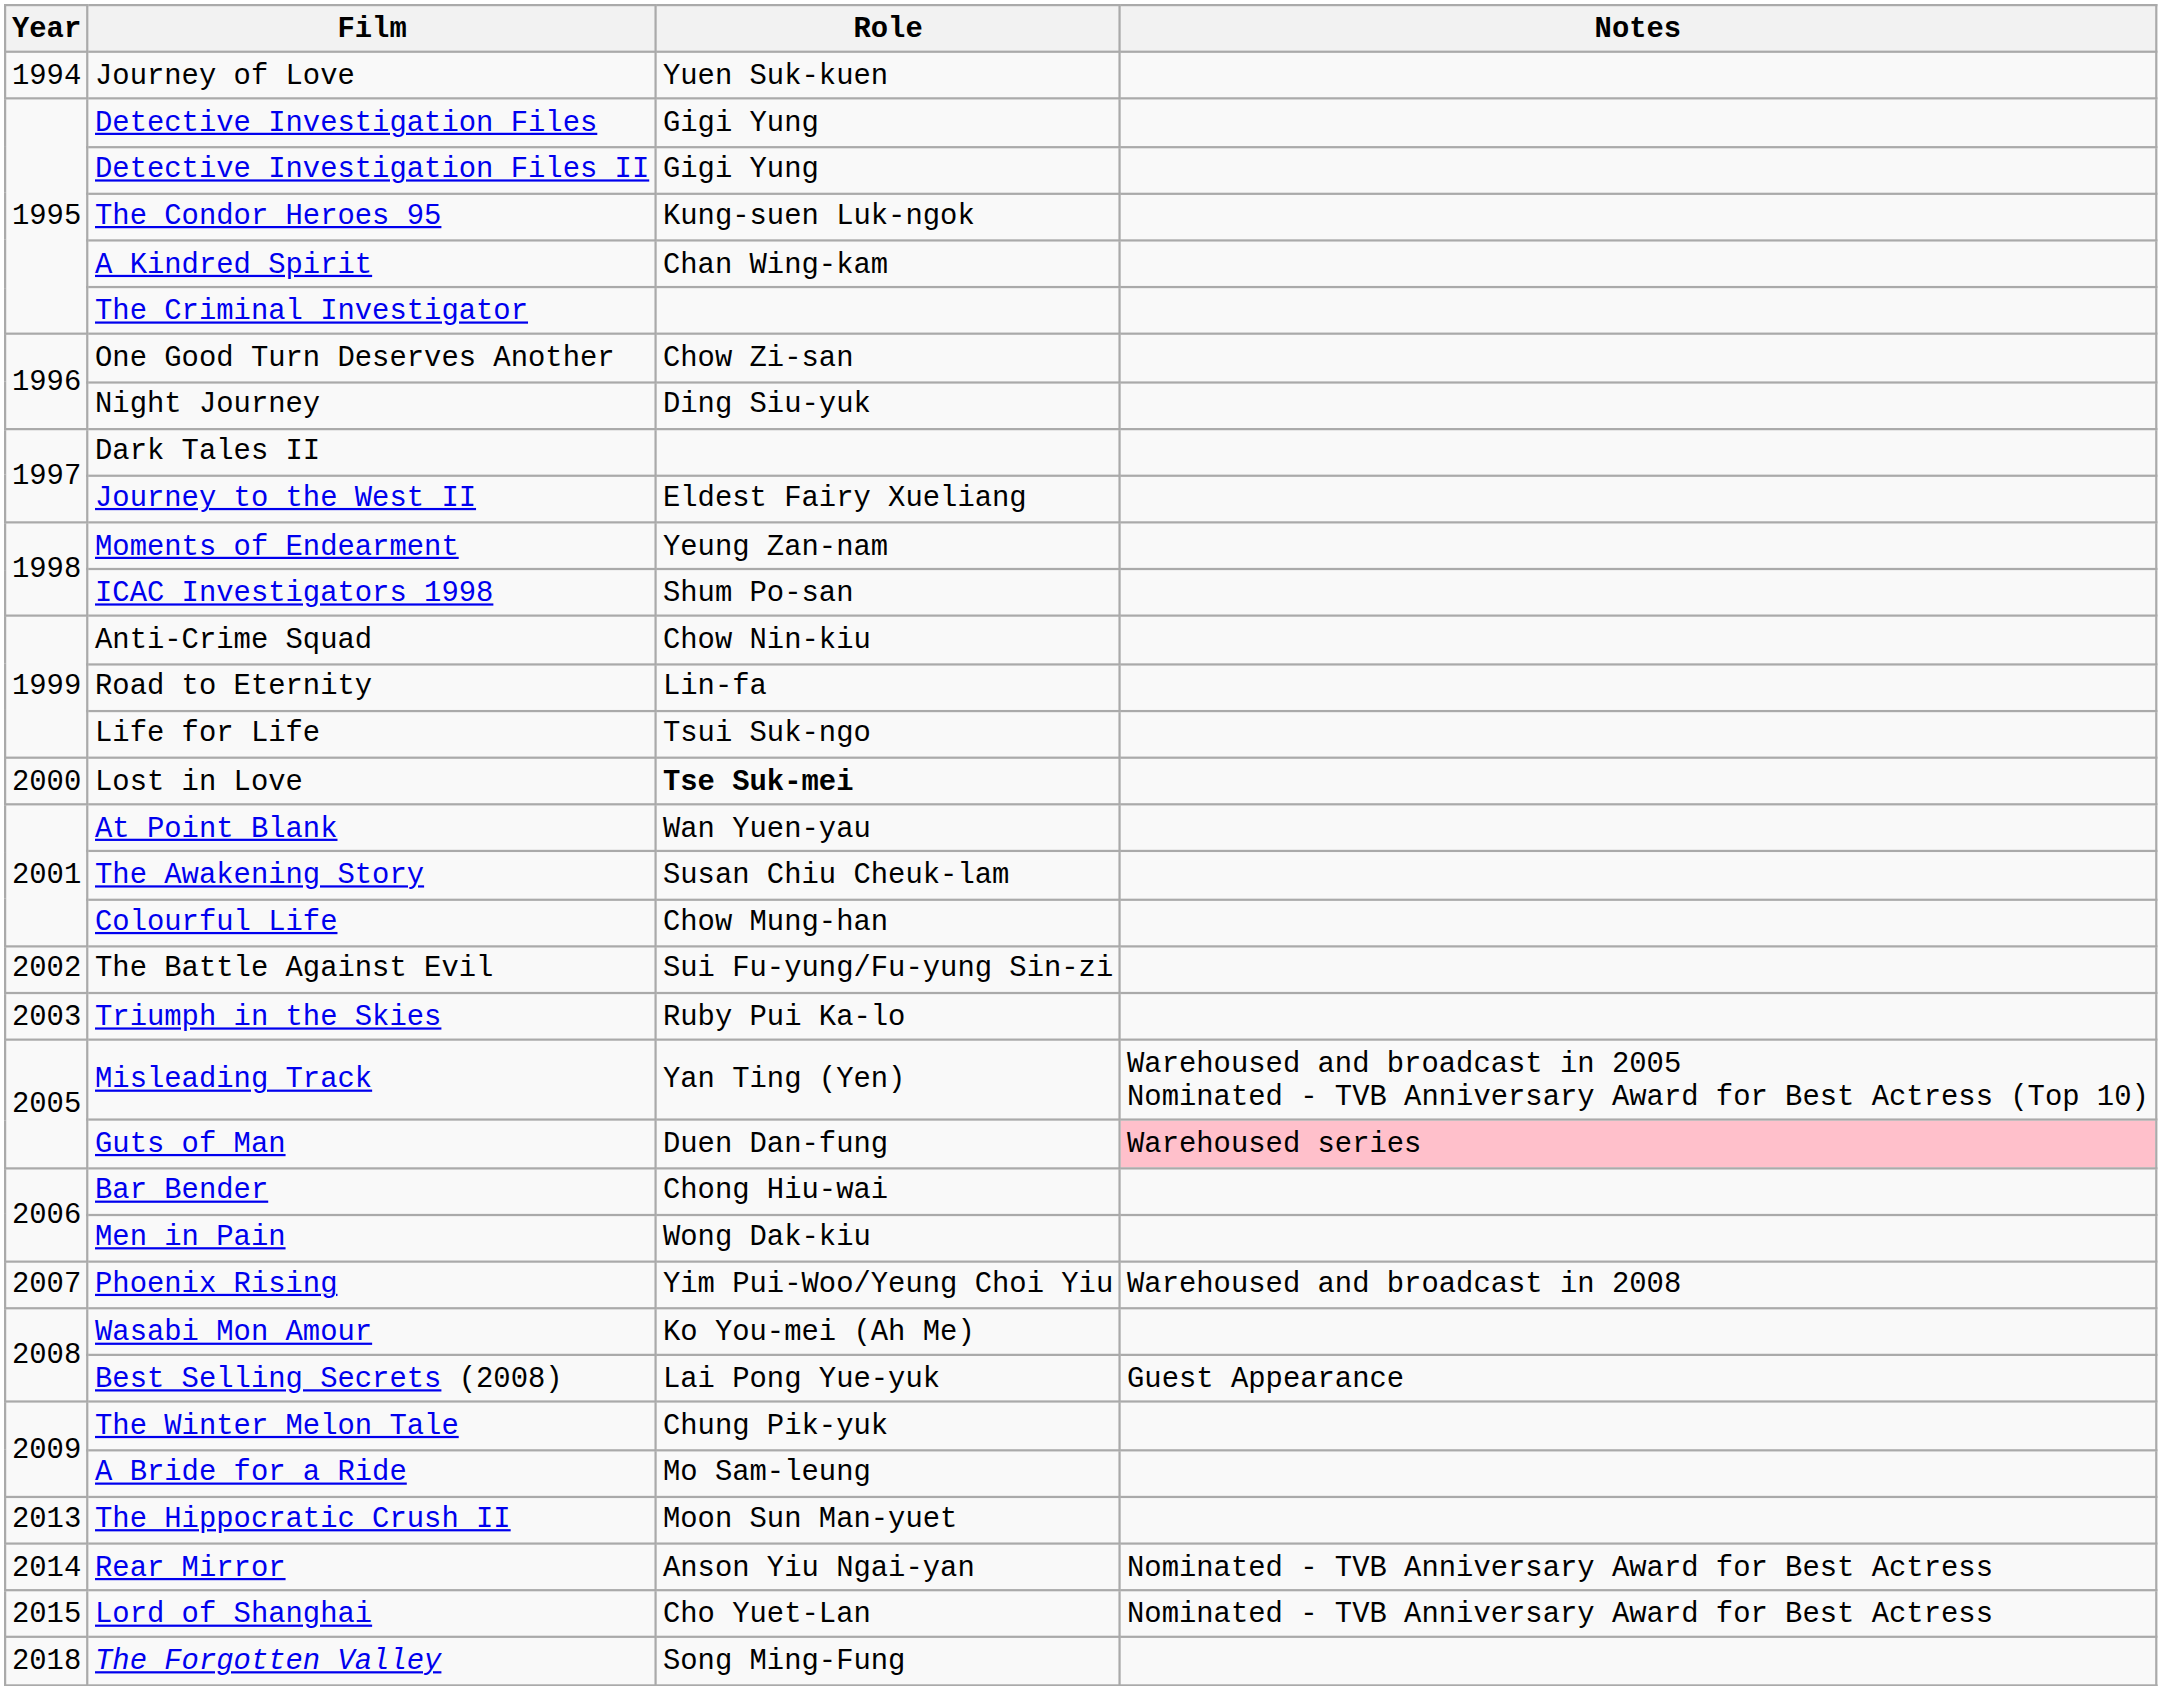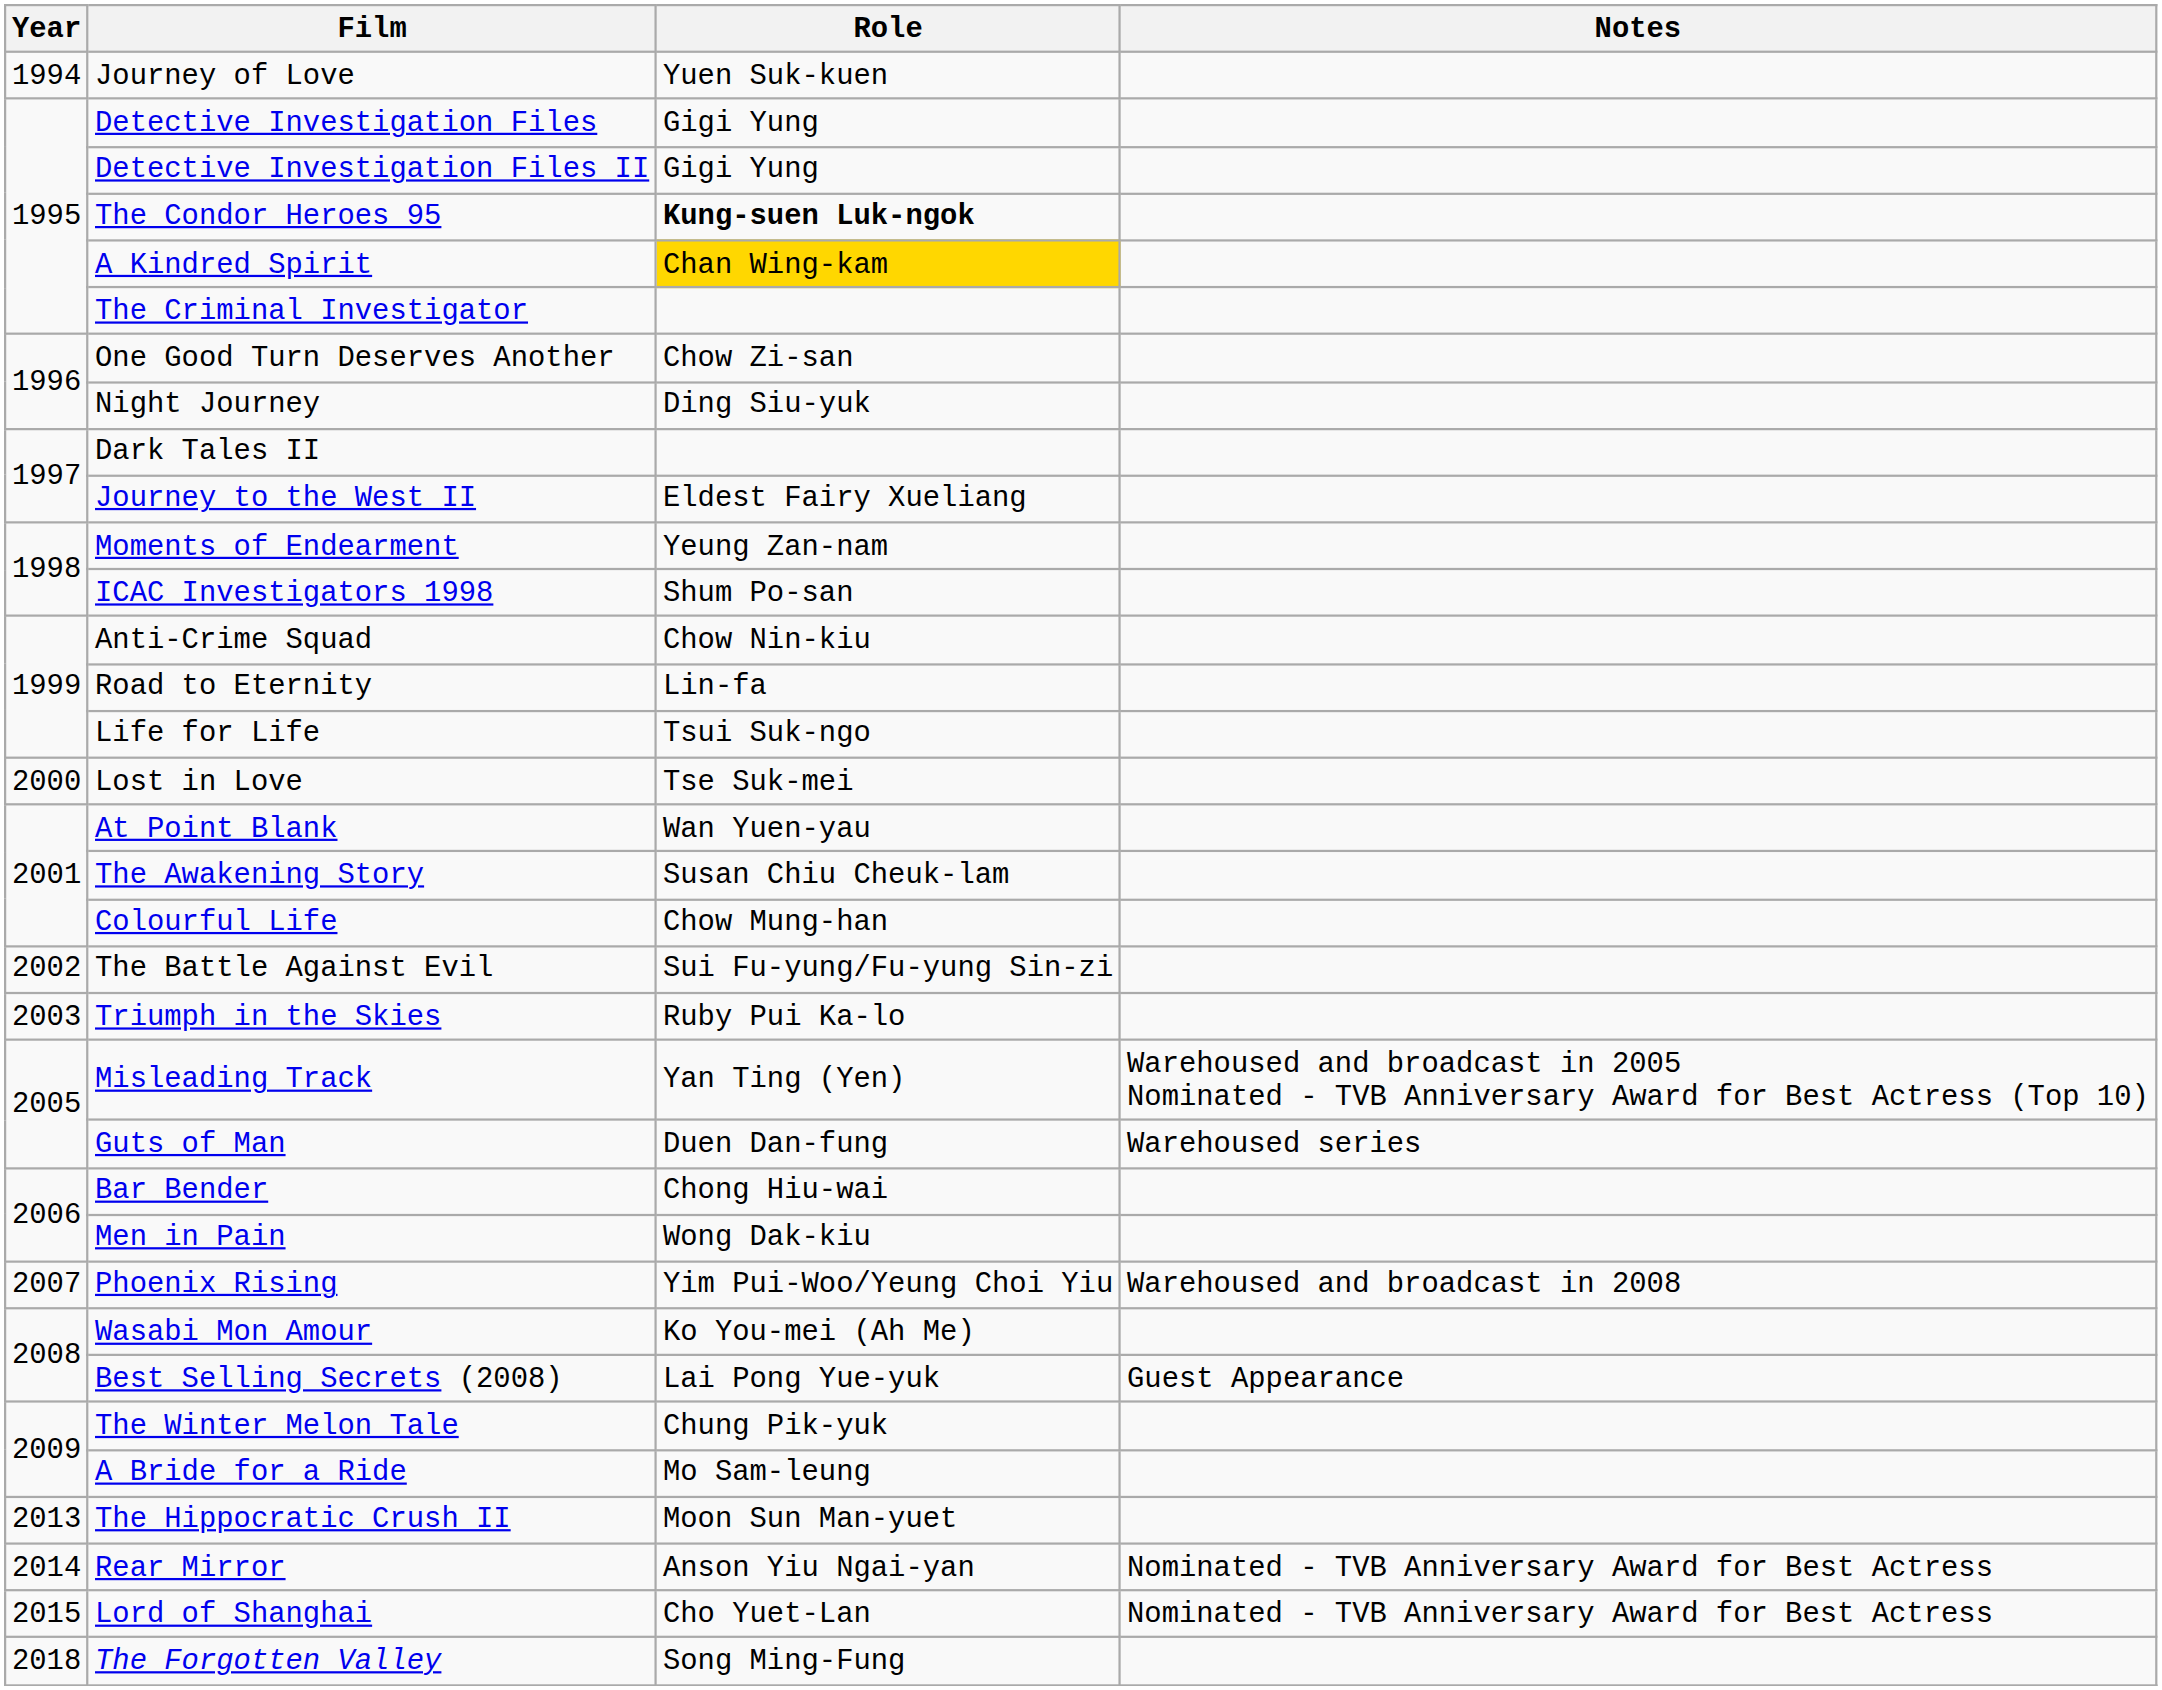(819, 217) normal -> (819, 217) bold
(776, 264) no background -> (776, 264) gold background
(758, 781) bold -> (758, 781) normal
(1274, 1144) pink background -> (1274, 1144) no background
